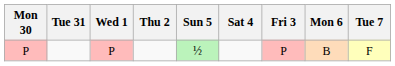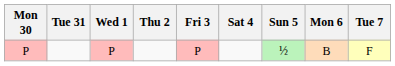columns swapped: (283, 22) <-> (198, 22)
